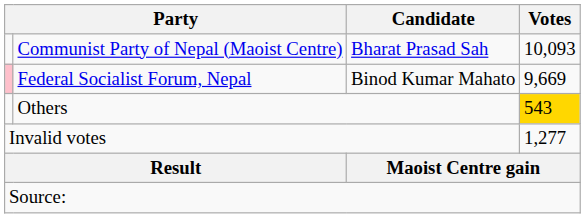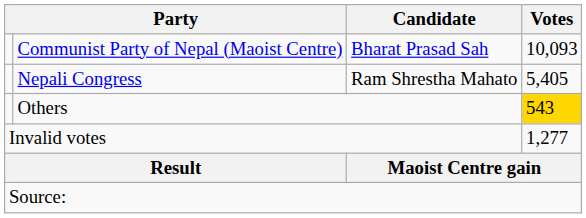- row: (135, 78)
+ row: (80, 78)
